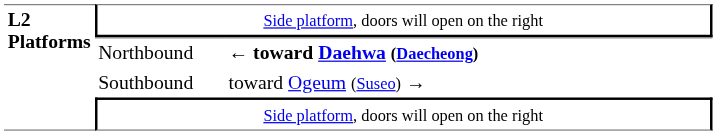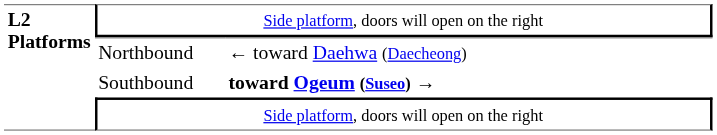(353, 53) bold -> (348, 53) normal
(327, 82) normal -> (332, 82) bold
